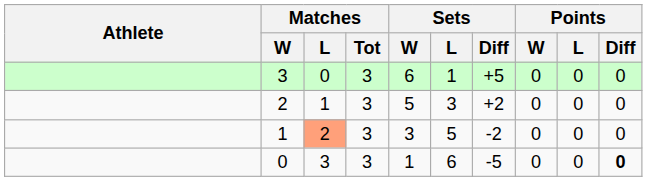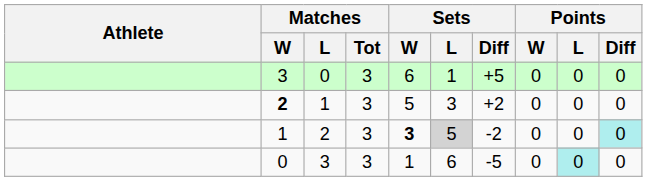(283, 104) normal -> (283, 104) bold
(325, 133) lightsalmon background -> (325, 133) no background
(409, 133) normal -> (409, 133) bold
(452, 133) no background -> (452, 133) lightgrey background
(620, 133) no background -> (620, 133) paleturquoise background
(578, 162) no background -> (578, 162) paleturquoise background
(620, 162) bold -> (620, 162) normal
